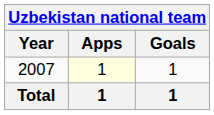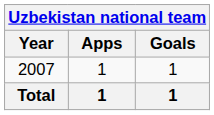(102, 69) lightyellow background -> (102, 69) no background
